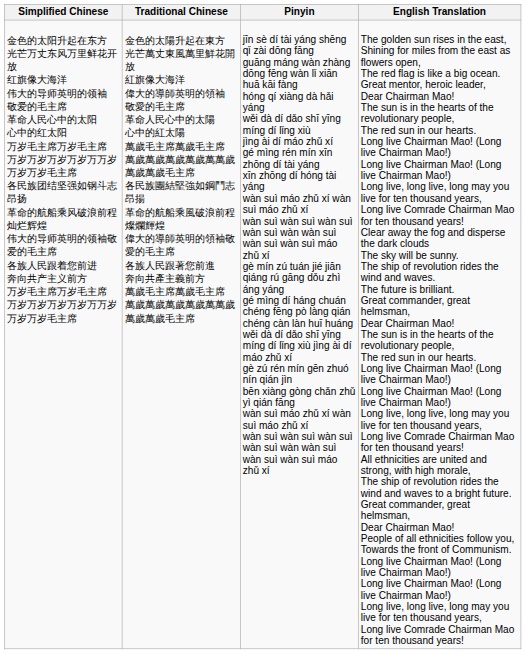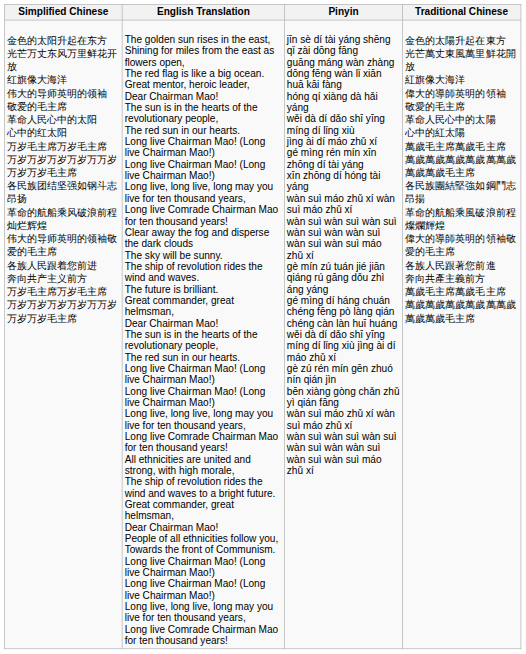columns swapped: (181, 12) <-> (440, 12)
